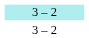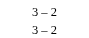(44, 12) paleturquoise background -> (44, 12) no background
